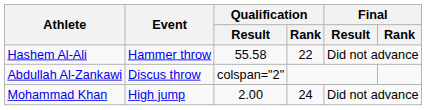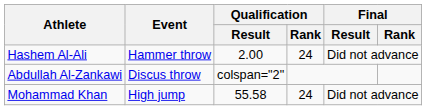(251, 55) 55.58 -> (251, 55) 2.00
(306, 55) 22 -> (306, 55) 24
(251, 95) 2.00 -> (251, 95) 55.58
